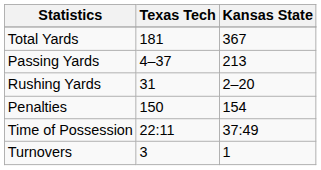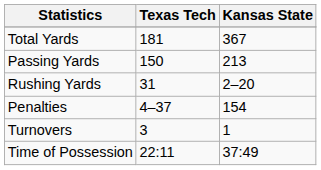(156, 61) 4–37 -> (152, 61) 150
(152, 107) 150 -> (156, 107) 4–37
rows swapped: (40, 152) <-> (70, 130)
